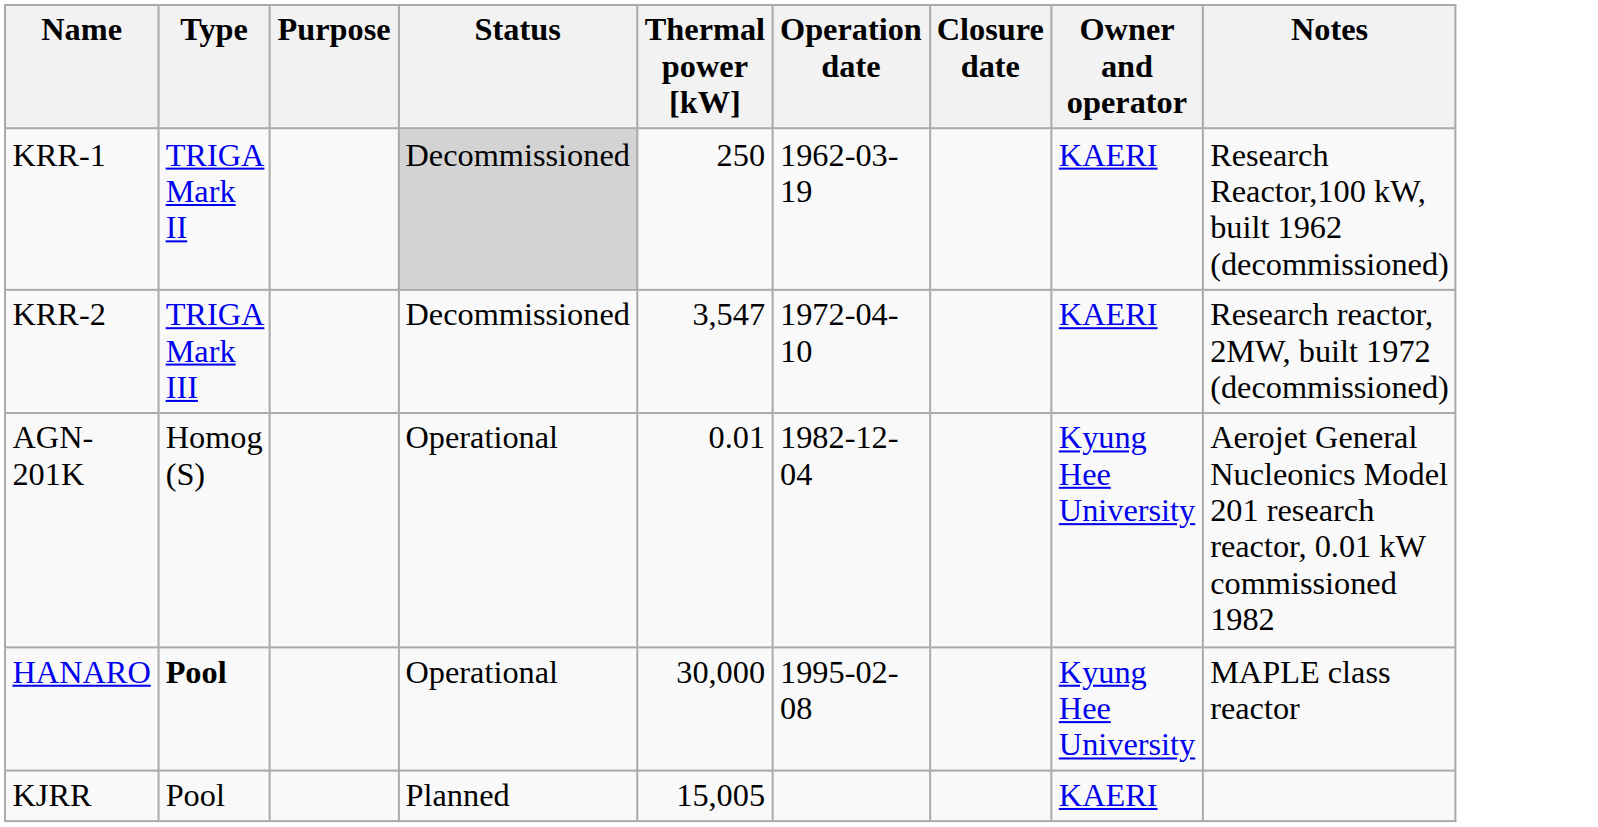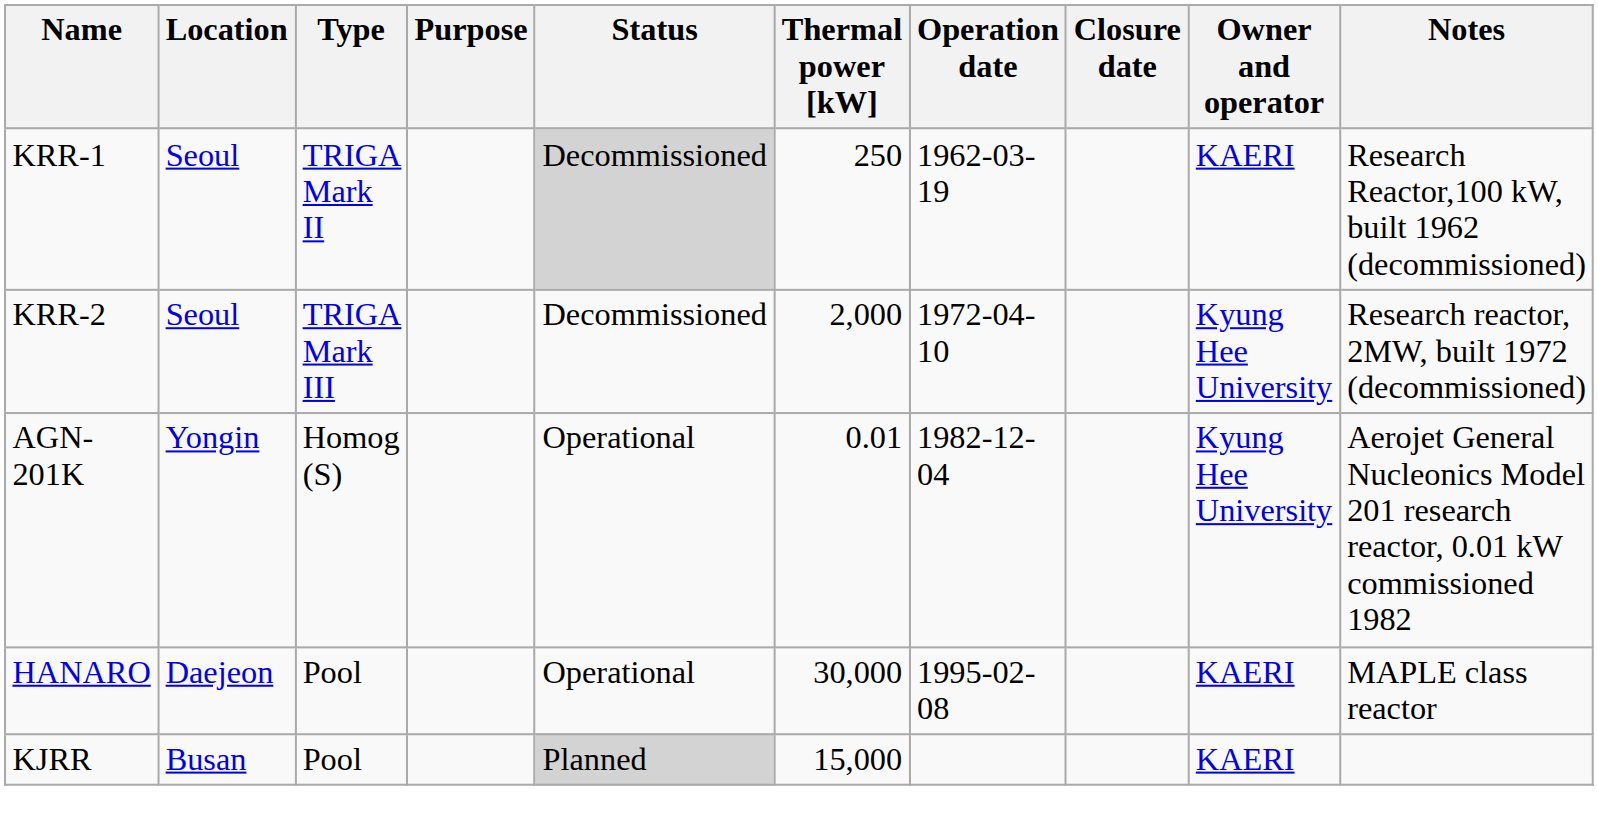+ column: (227, 30)
(729, 314) 3,547 -> (866, 314) 2,000
(1108, 314) KAERI -> (1264, 350) Kyung Hee University
(196, 671) bold -> (332, 671) normal
(1127, 707) Kyung Hee University -> (1245, 671) KAERI
(458, 795) no background -> (595, 759) lightgrey background
(721, 795) 15,005 -> (858, 759) 15,000
